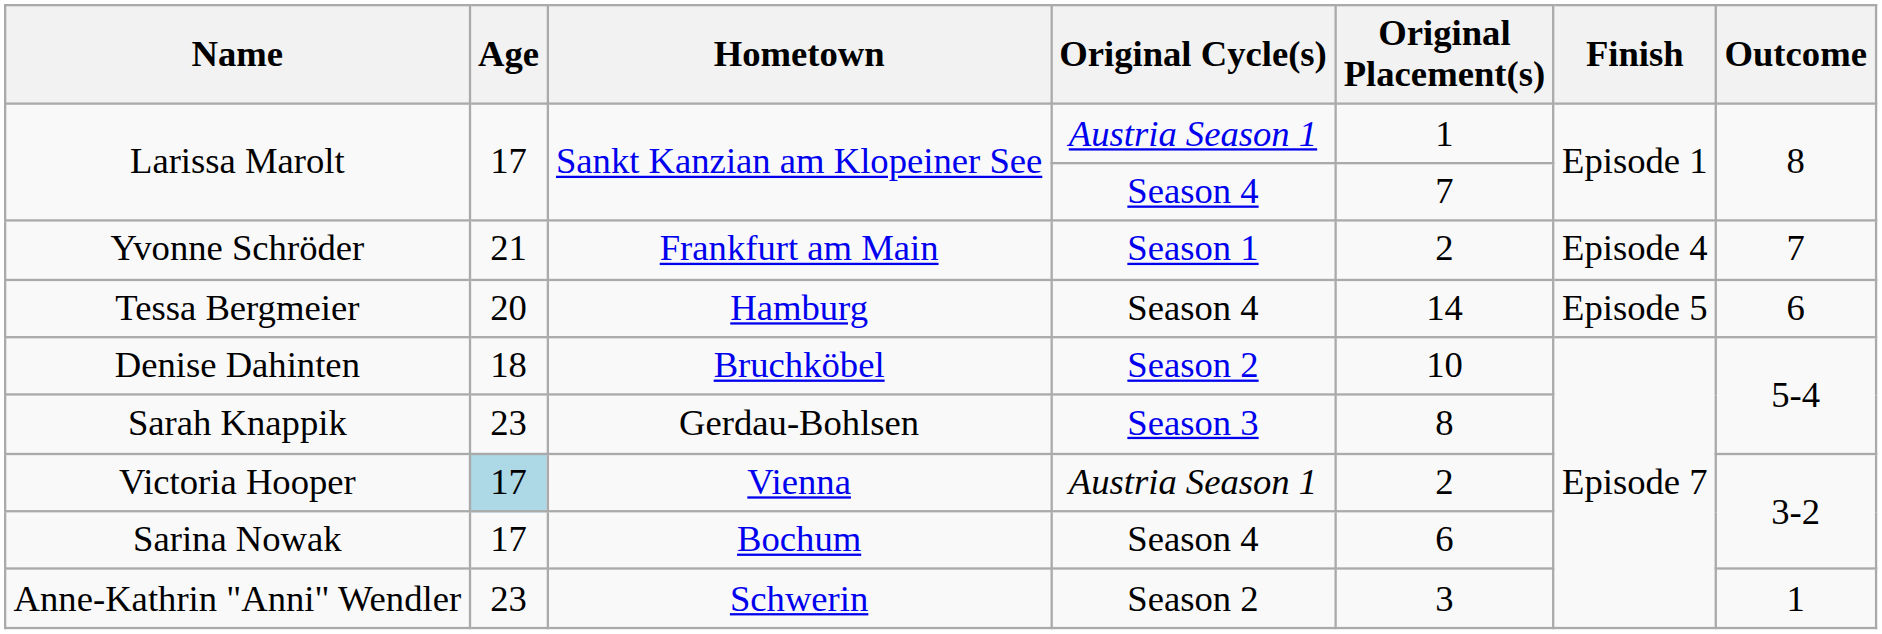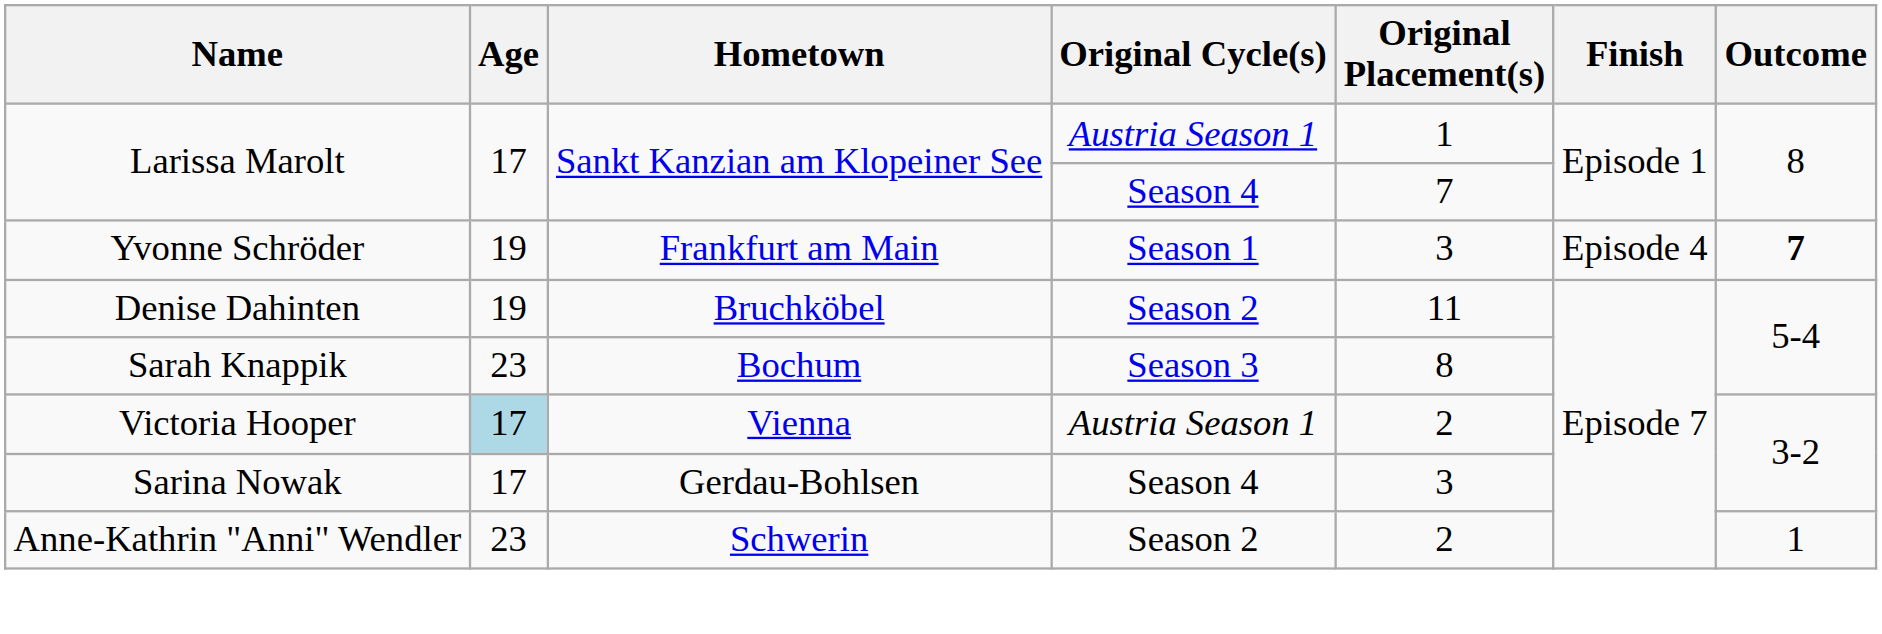(509, 249) 21 -> (509, 249) 19
(1444, 249) 2 -> (1444, 249) 3
(1796, 249) normal -> (1796, 249) bold
- row: (237, 307)
(509, 365) 18 -> (509, 307) 19
(1444, 365) 10 -> (1444, 307) 11
(799, 423) Gerdau-Bohlsen -> (799, 365) Bochum
(799, 539) Bochum -> (799, 481) Gerdau-Bohlsen
(1444, 539) 6 -> (1444, 481) 3
(1444, 597) 3 -> (1444, 539) 2
